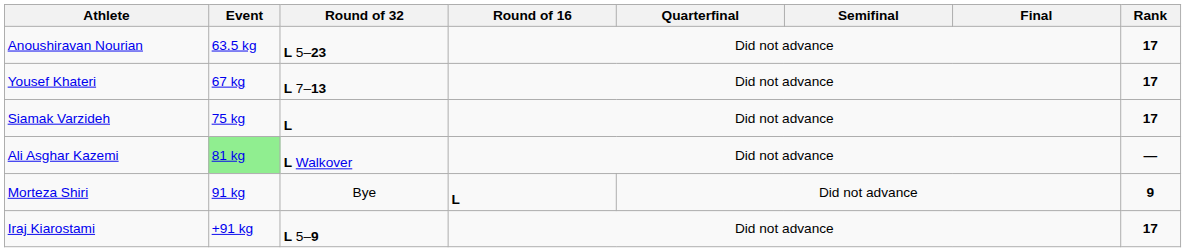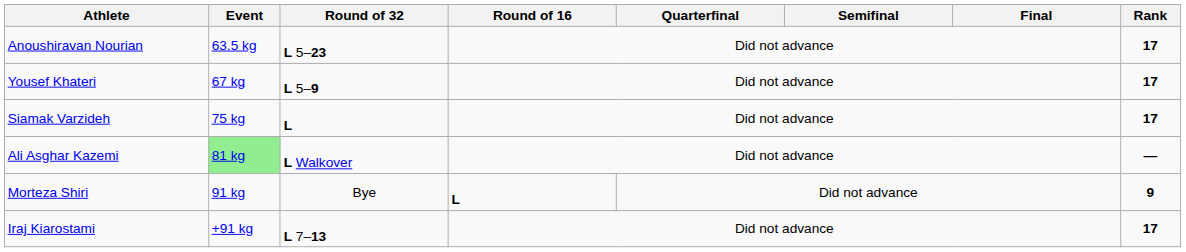(305, 89) L 7–13 -> (301, 89) L 5–9
(301, 237) L 5–9 -> (305, 237) L 7–13
